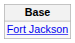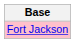(37, 30) no background -> (37, 30) pink background
